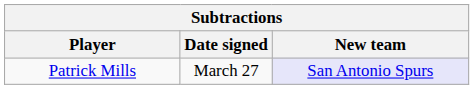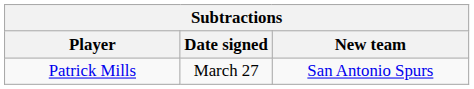(370, 71) lavender background -> (370, 71) no background
